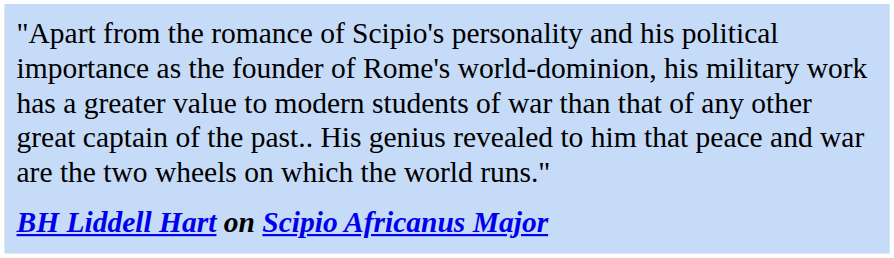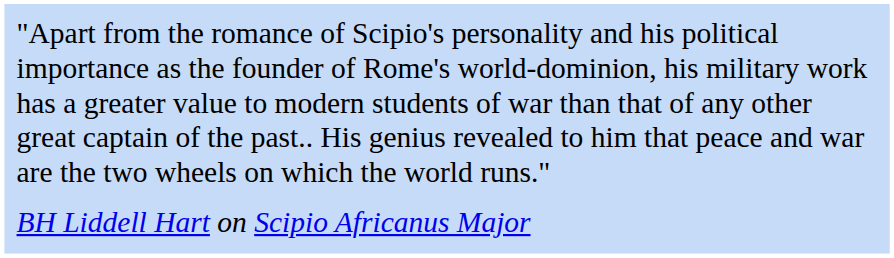(282, 222) bold -> (274, 222) normal
